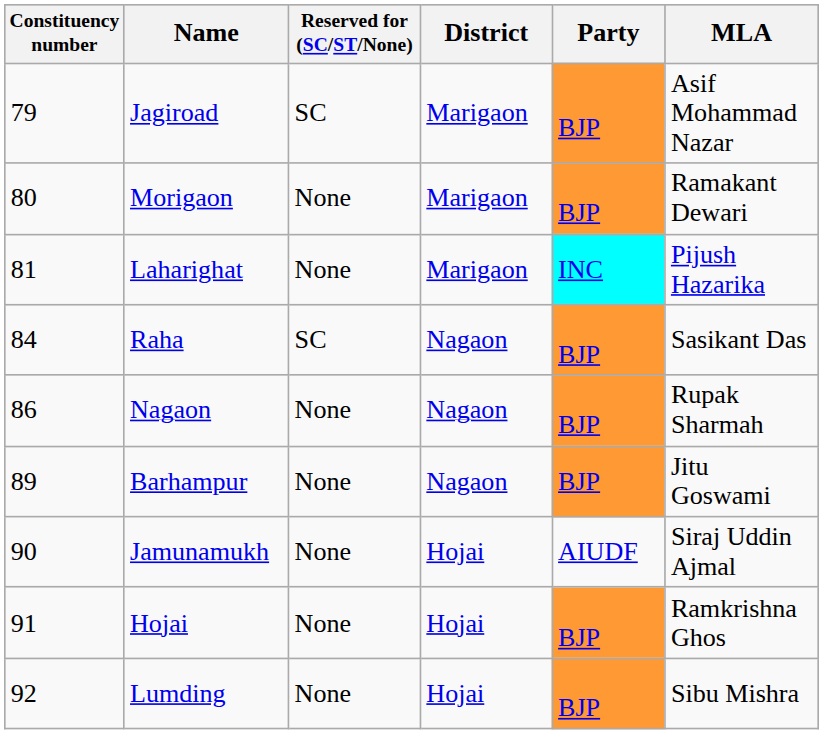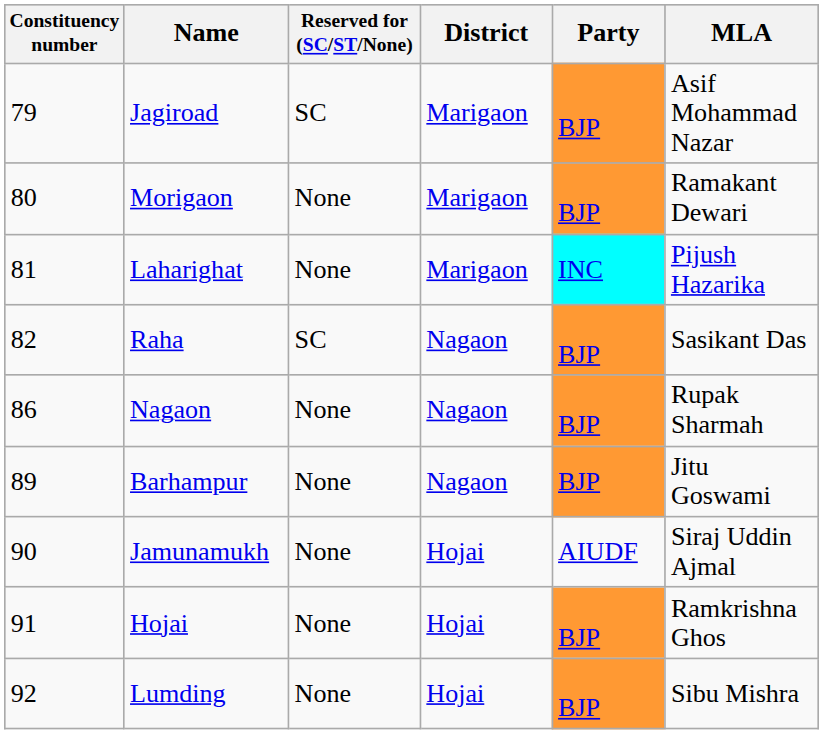(24, 339) 84 -> (24, 339) 82
